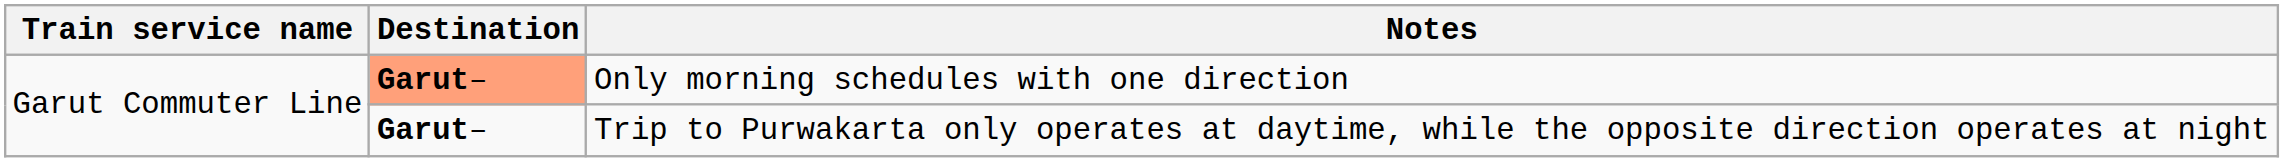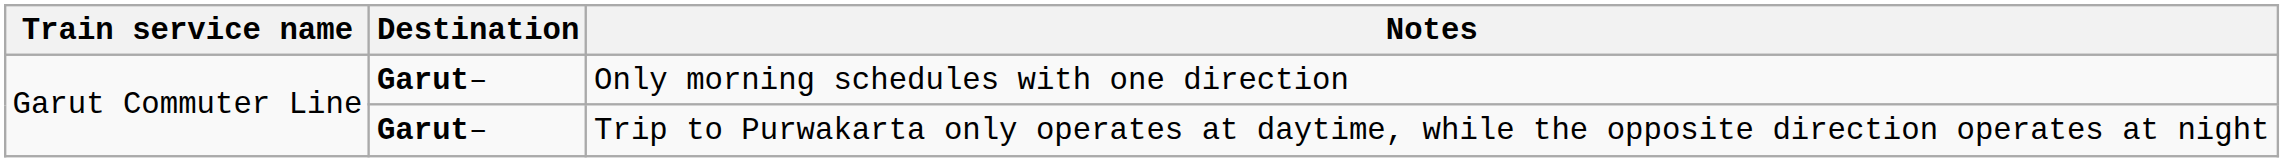(432, 80) lightsalmon background -> (432, 80) no background
